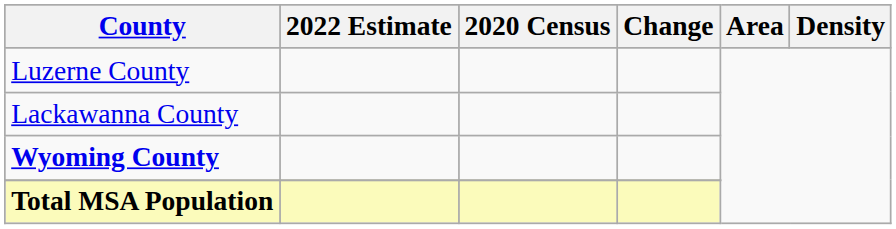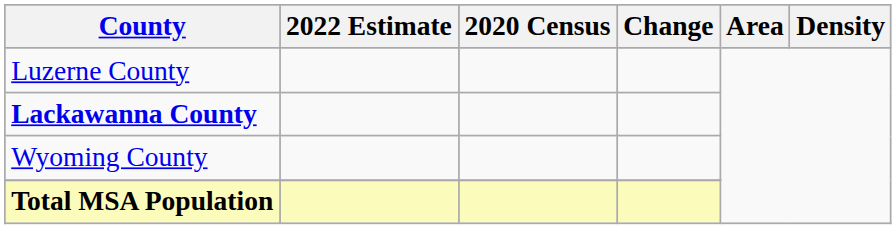(125, 113) normal -> (134, 113) bold
(115, 157) bold -> (109, 157) normal
